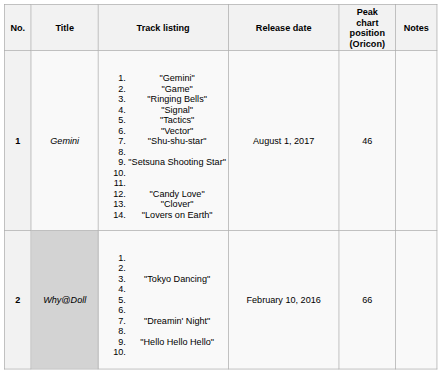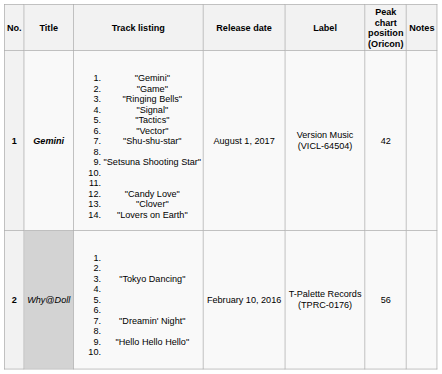+ column: (325, 28)
(65, 141) normal -> (49, 141) bold
(367, 141) 46 -> (386, 141) 42
(367, 300) 66 -> (386, 300) 56
